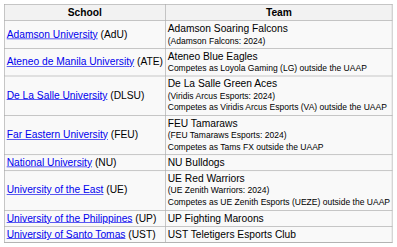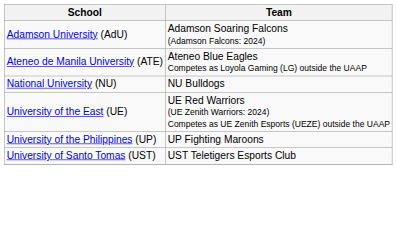- row: (76, 95)
- row: (72, 135)
